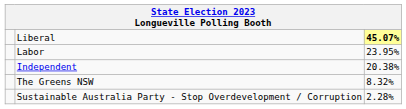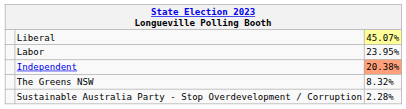(383, 37) bold -> (383, 37) normal
(383, 67) no background -> (383, 67) lightsalmon background
